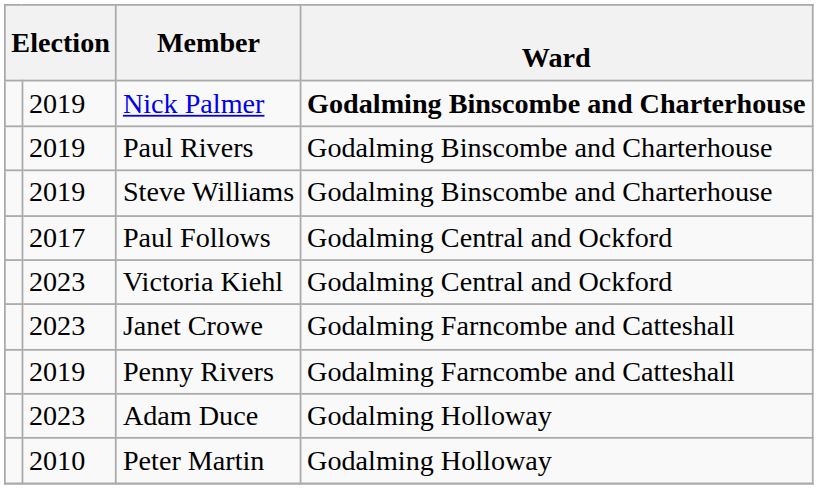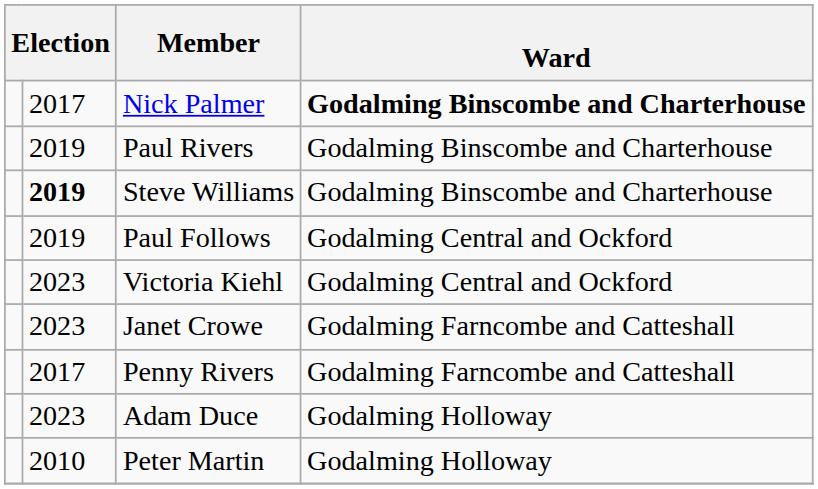(57, 103) 2019 -> (57, 103) 2017
(57, 192) normal -> (57, 192) bold
(57, 237) 2017 -> (57, 237) 2019
(57, 371) 2019 -> (57, 371) 2017
